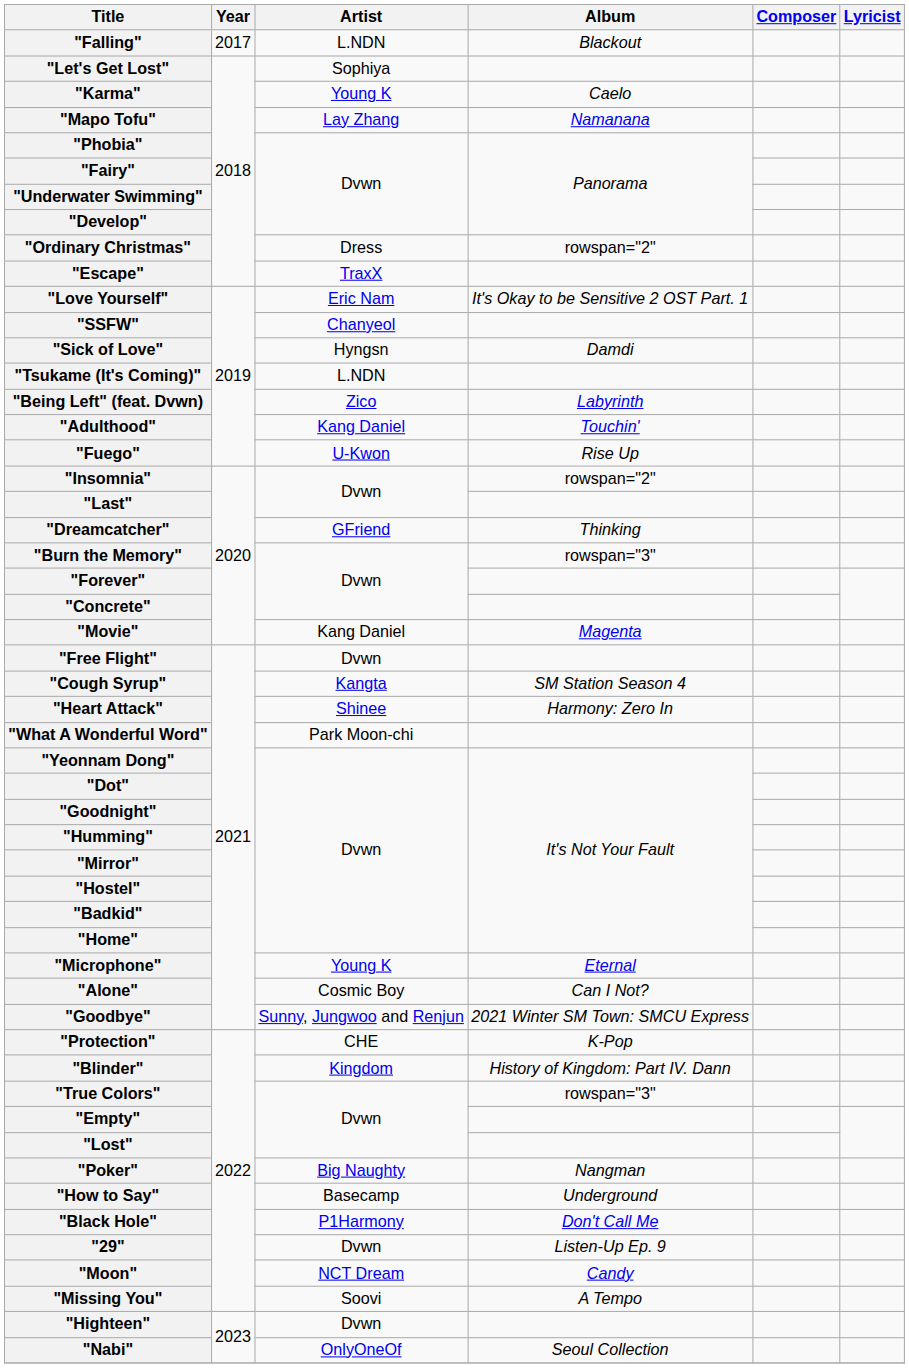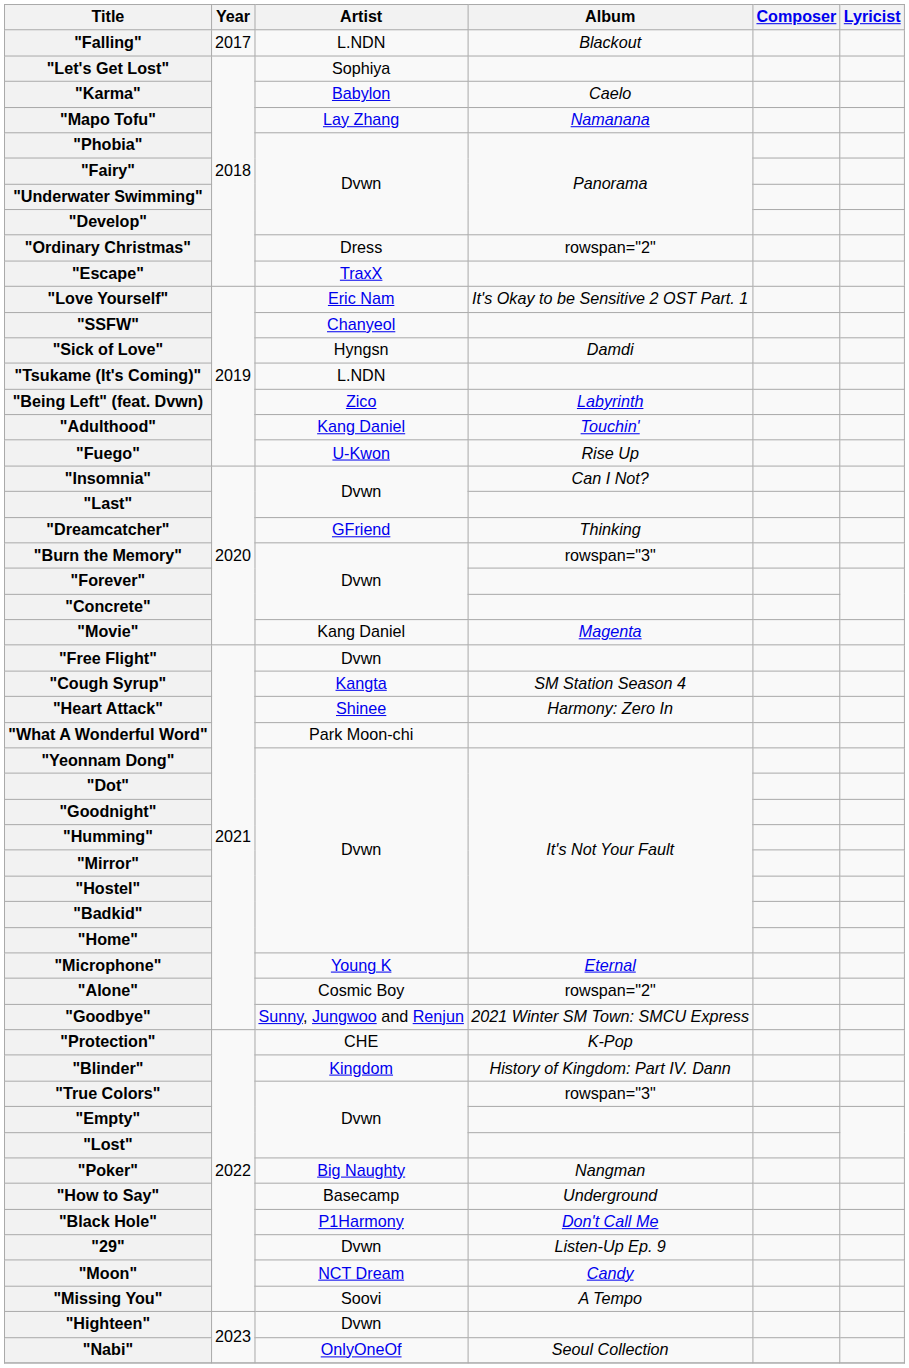(361, 94) Young K -> (361, 94) Babylon
(610, 478) rowspan="2" -> (610, 478) Can I Not?
(610, 991) Can I Not? -> (610, 991) rowspan="2"
